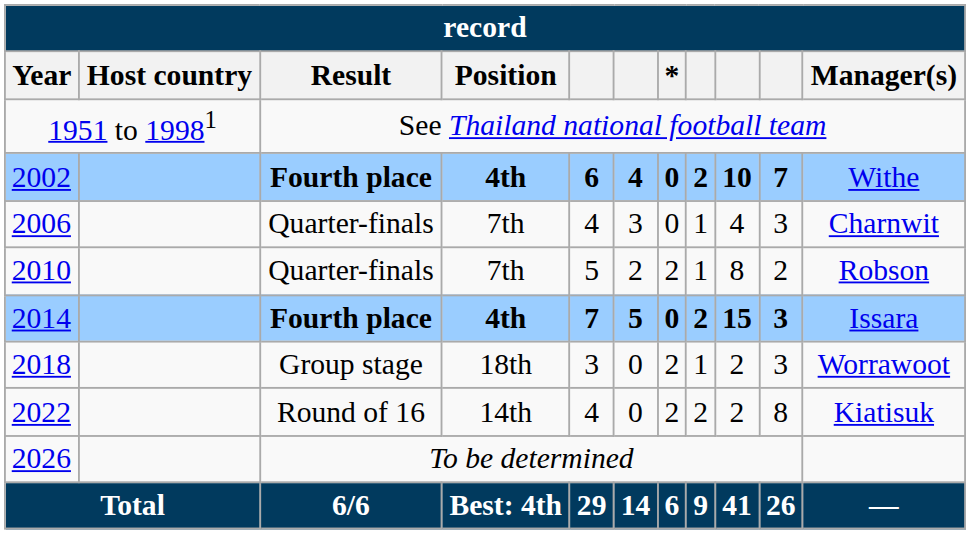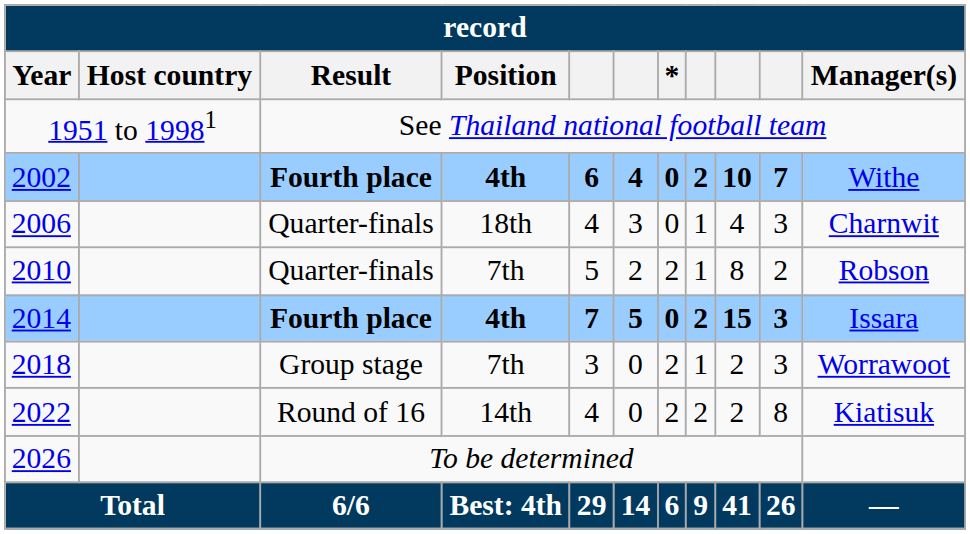(506, 223) 7th -> (506, 223) 18th
(506, 364) 18th -> (506, 364) 7th
